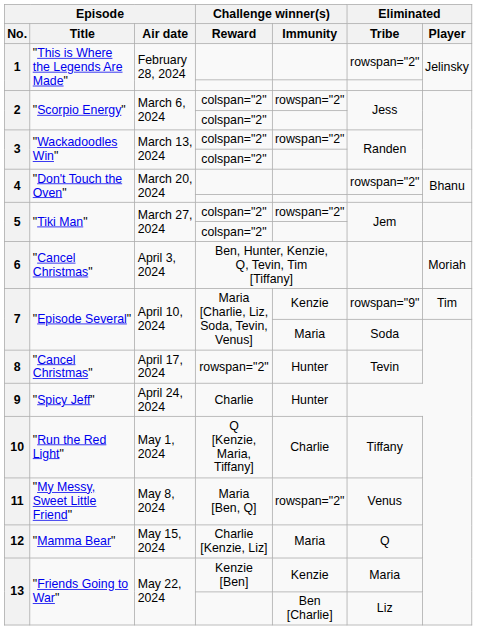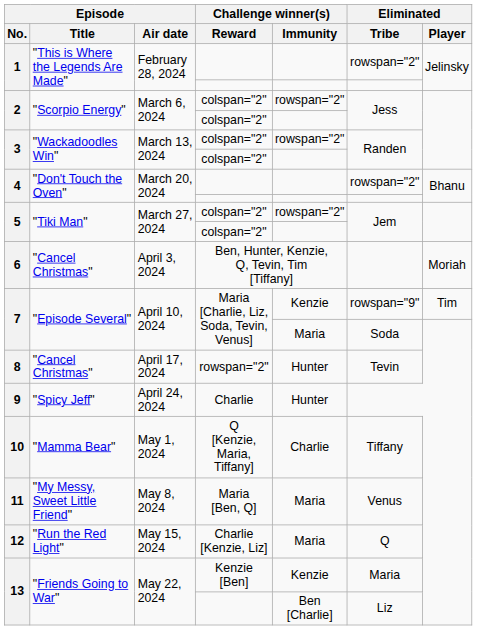(70, 447) "Run the Red Light" -> (74, 447) "Mamma Bear"
(310, 501) rowspan="2" -> (310, 501) Maria
(74, 541) "Mamma Bear" -> (70, 541) "Run the Red Light"
